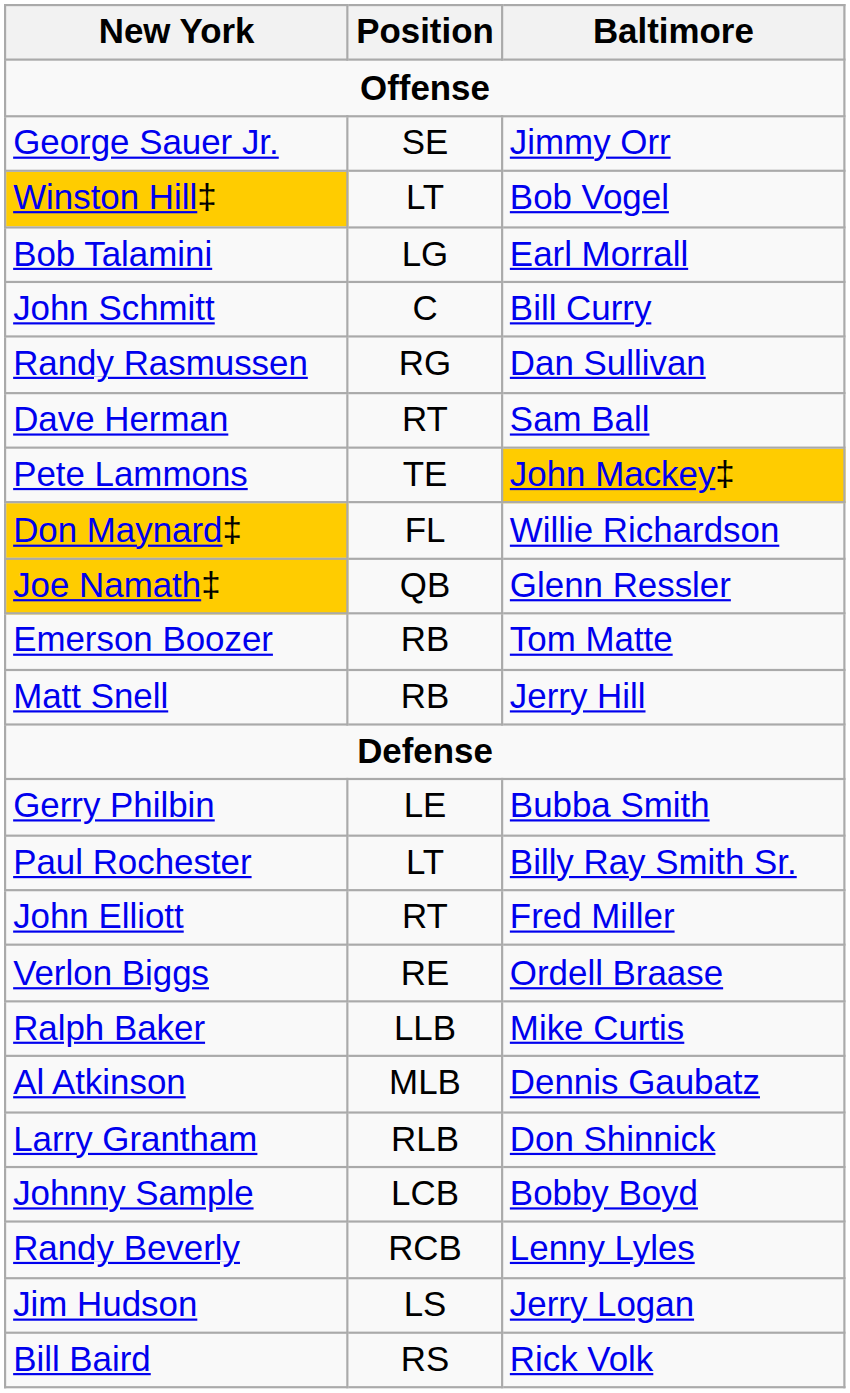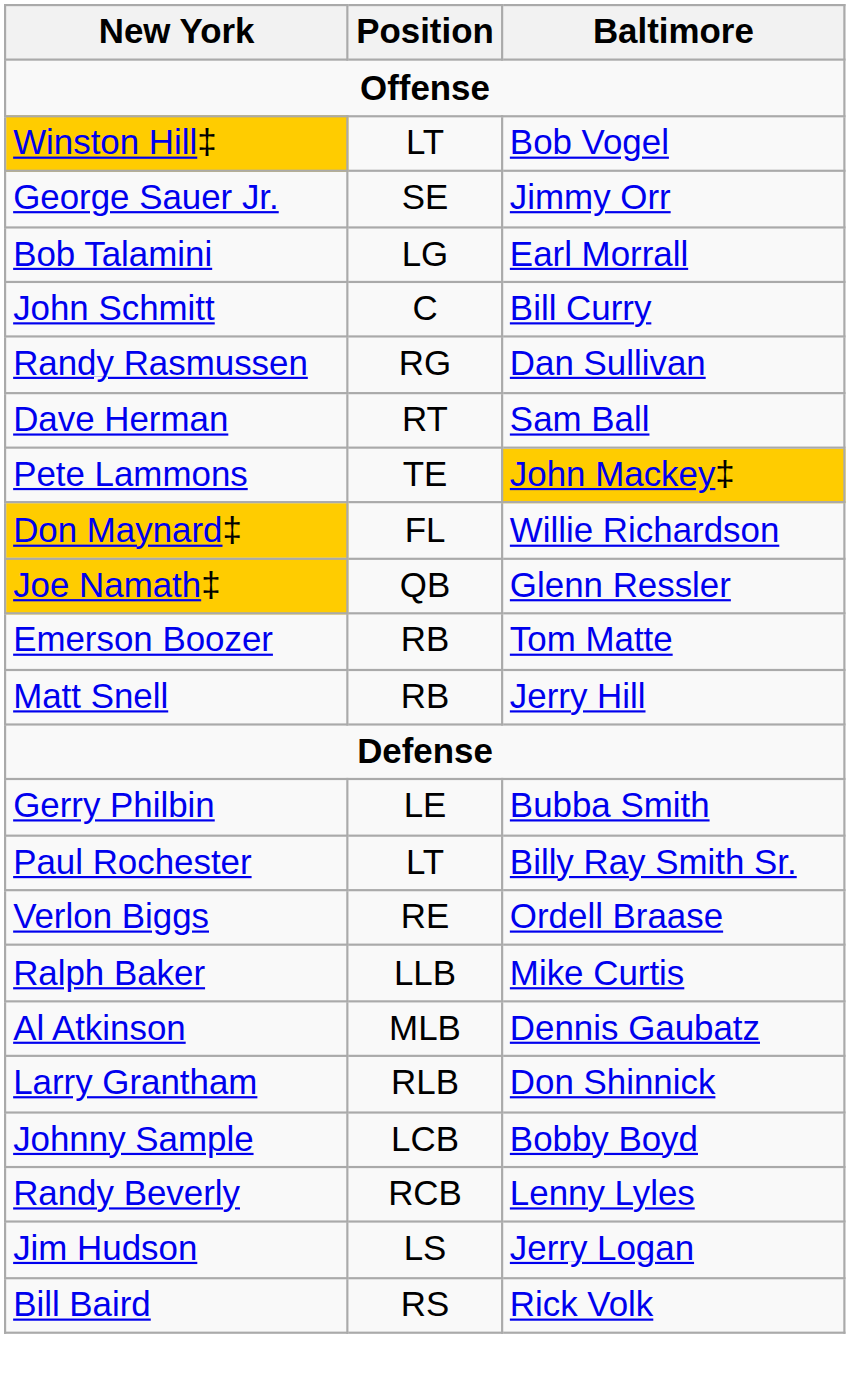rows swapped: (146, 142) <-> (115, 198)
- row: (98, 917)
